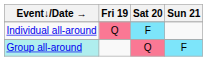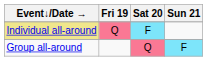(52, 30) no background -> (52, 30) khaki background
(44, 48) paleturquoise background -> (44, 48) no background
